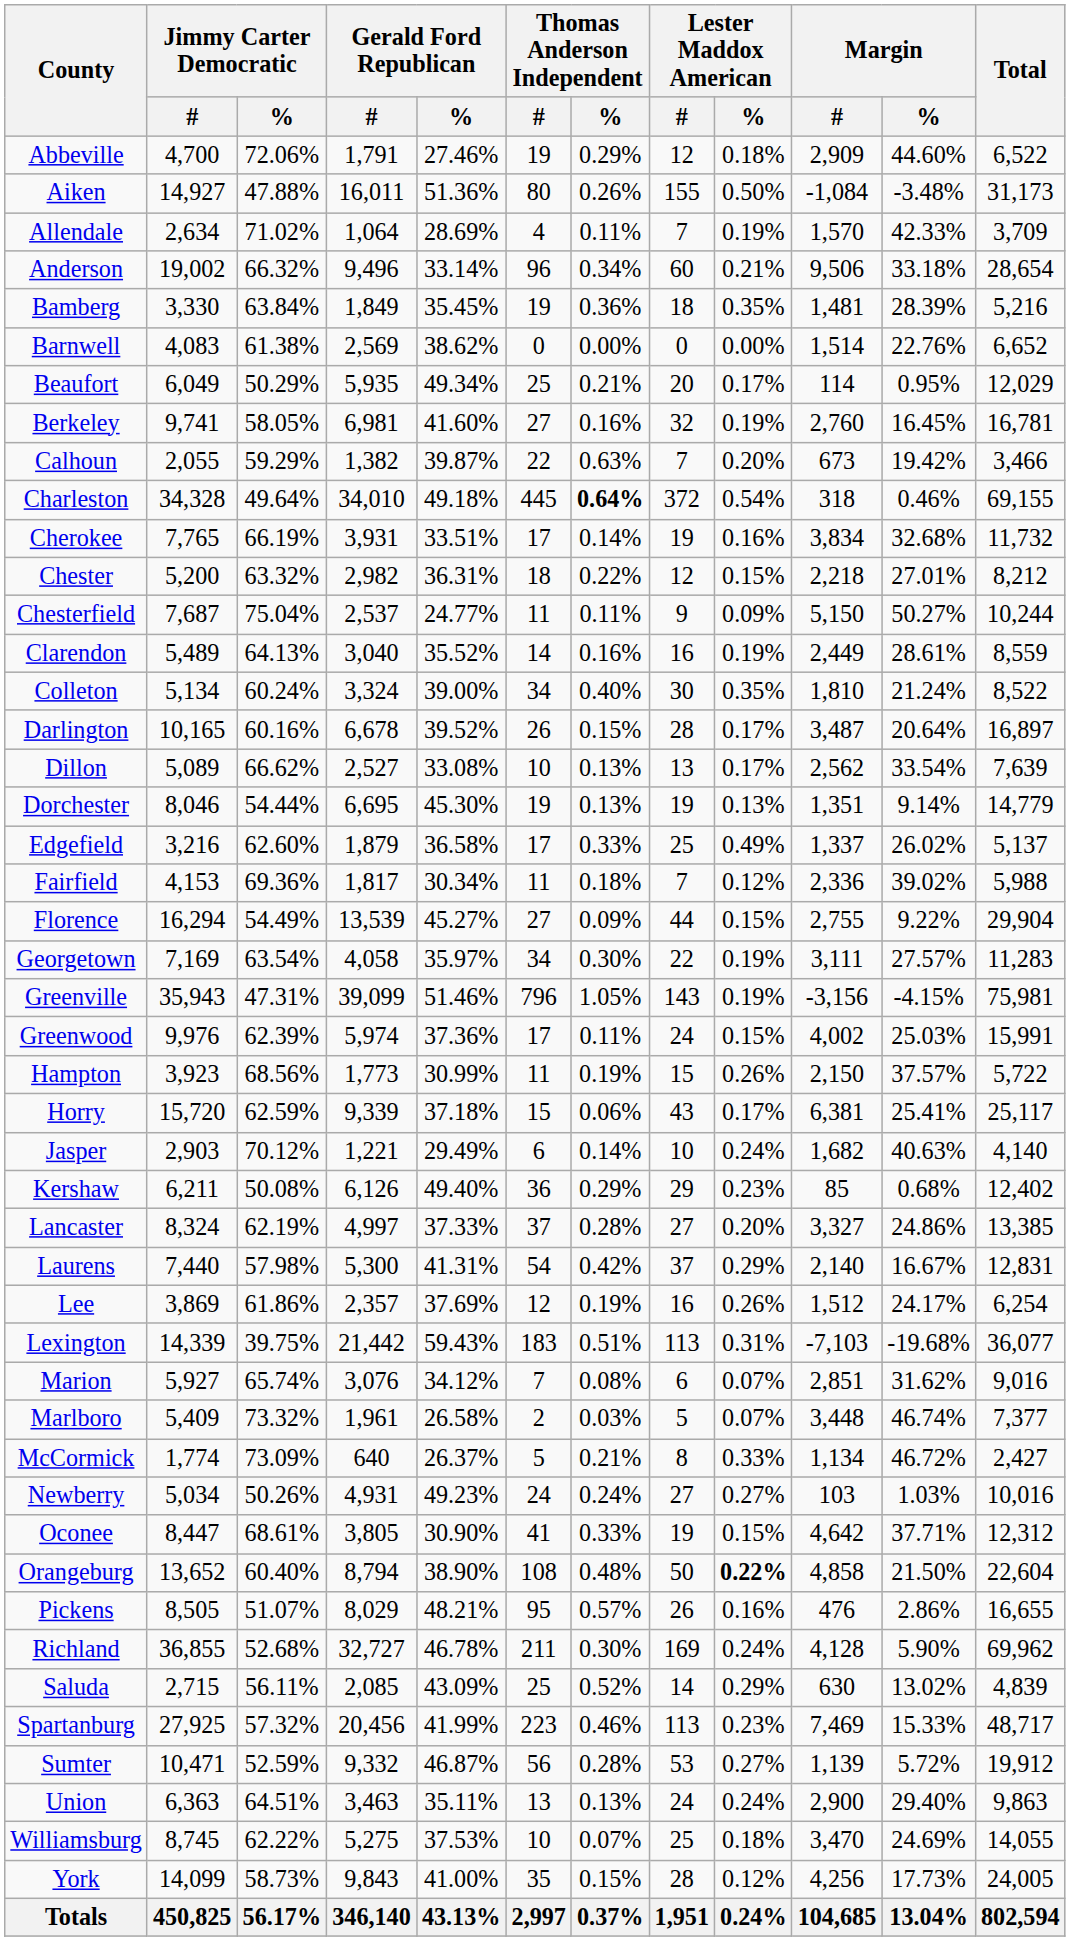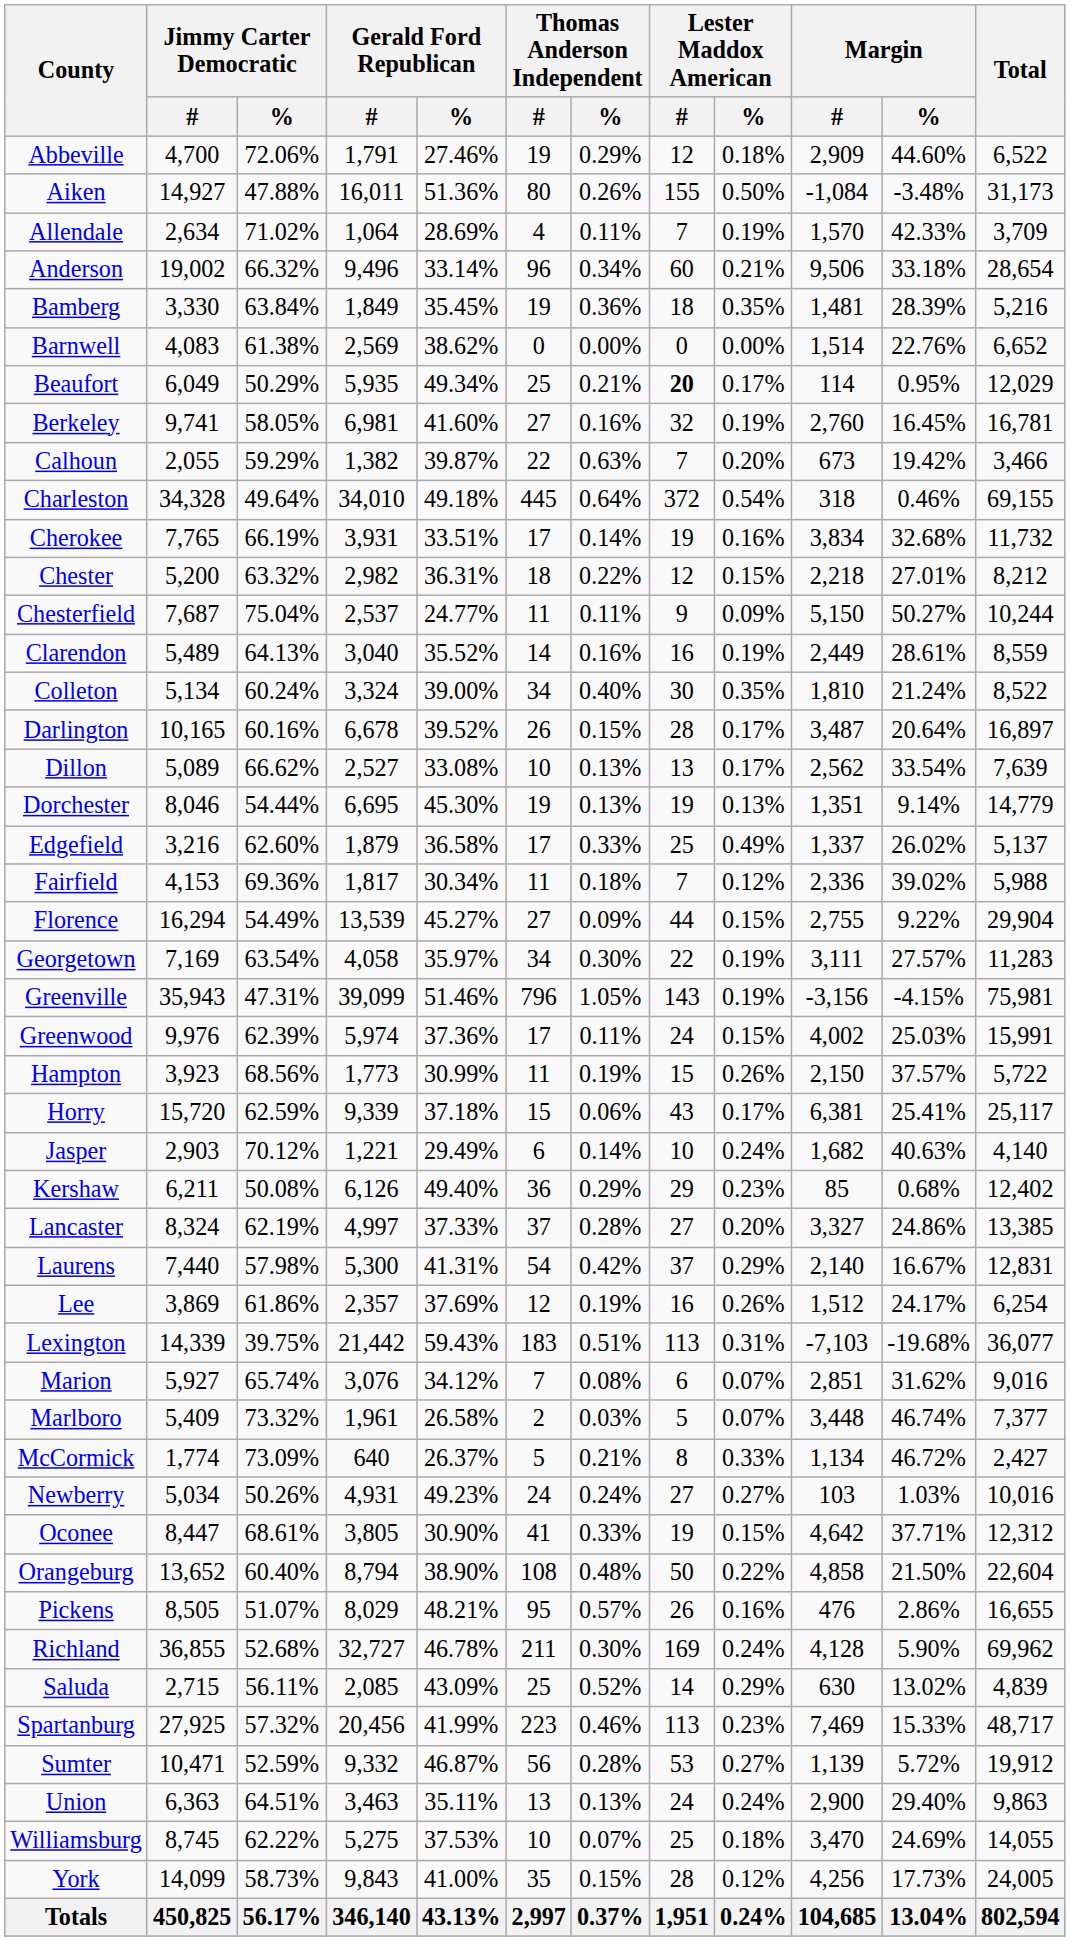(682, 384) normal -> (682, 384) bold
(610, 499) bold -> (610, 499) normal
(753, 1572) bold -> (753, 1572) normal
